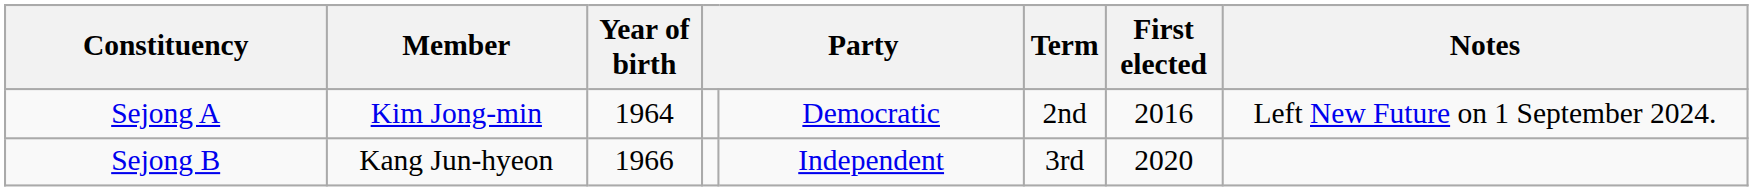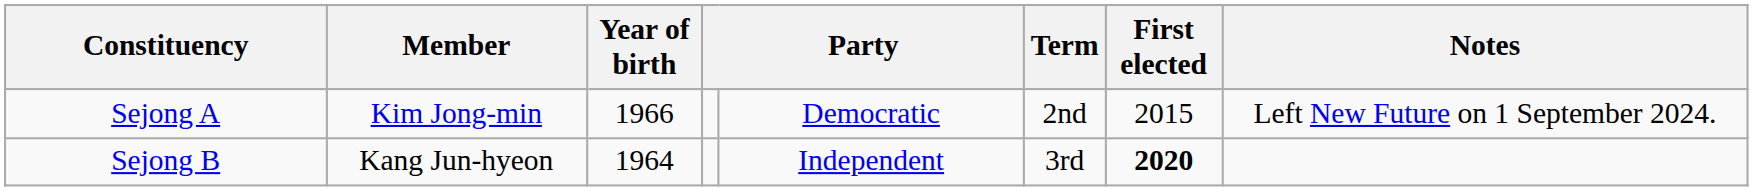(644, 112) 1964 -> (644, 112) 1966
(1164, 112) 2016 -> (1164, 112) 2015
(644, 161) 1966 -> (644, 161) 1964
(1164, 161) normal -> (1164, 161) bold
